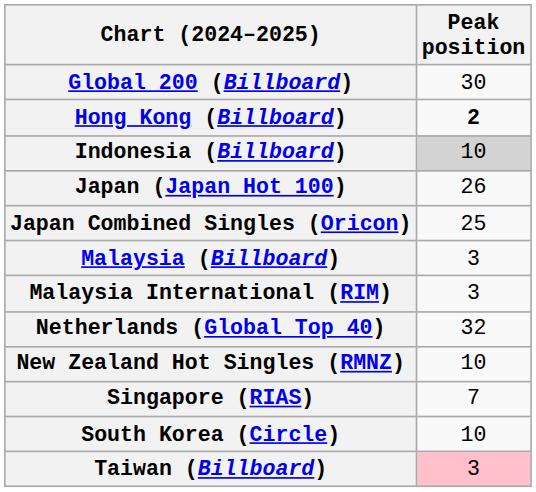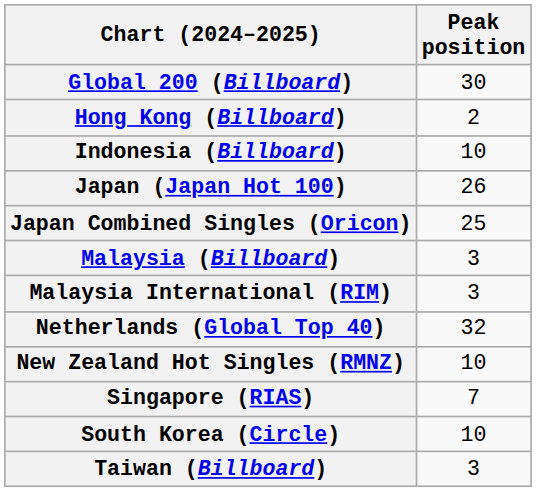(474, 118) bold -> (474, 118) normal
(474, 153) lightgrey background -> (474, 153) no background
(474, 469) pink background -> (474, 469) no background
